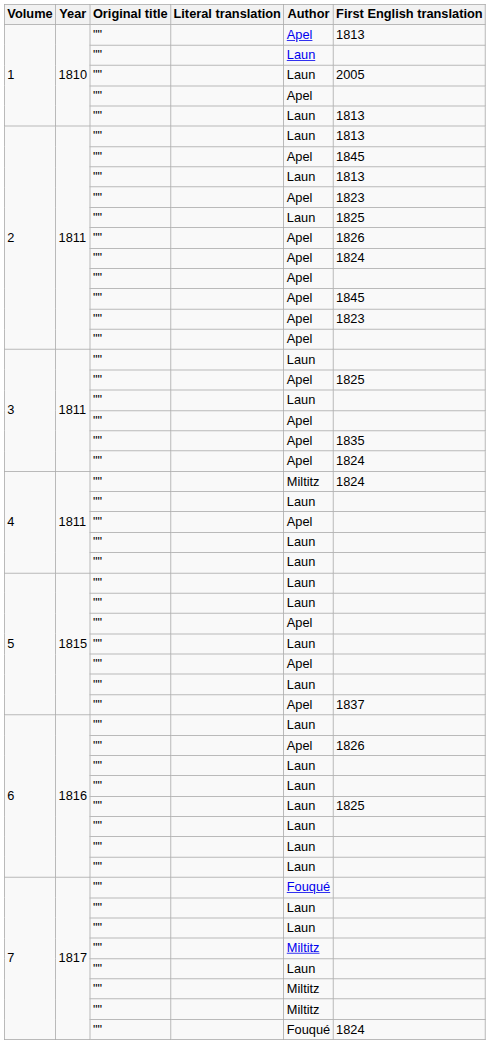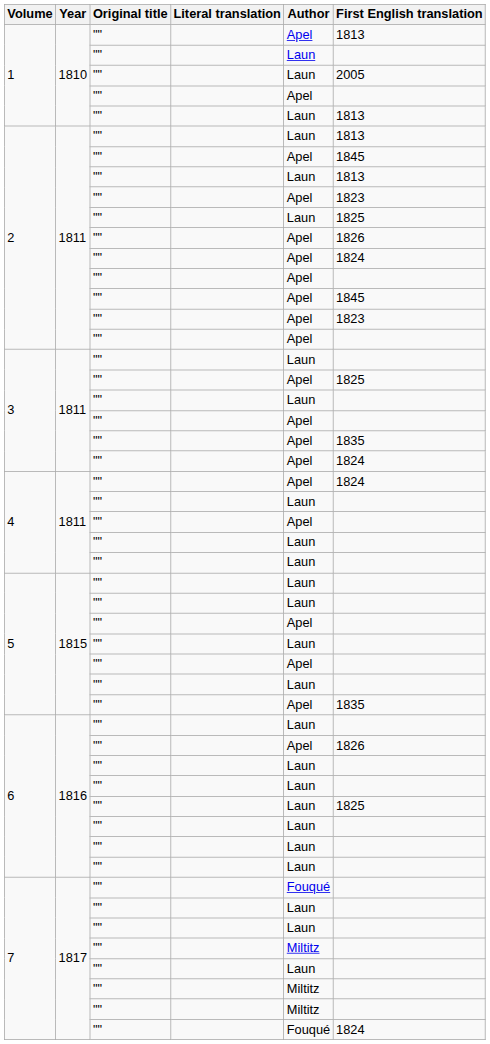(303, 481) Miltitz -> (300, 481) Apel
(350, 704) 1837 -> (350, 704) 1835
